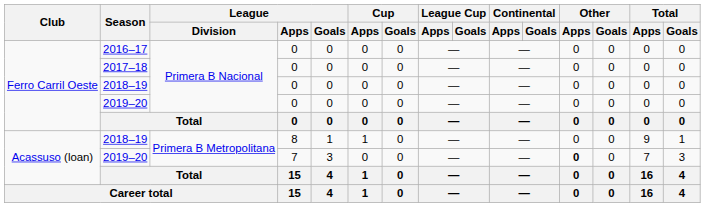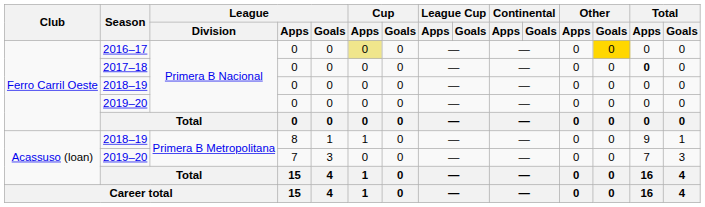(365, 49) no background -> (365, 49) khaki background
(612, 49) no background -> (612, 49) gold background
(647, 67) normal -> (647, 67) bold
(576, 157) bold -> (576, 157) normal
